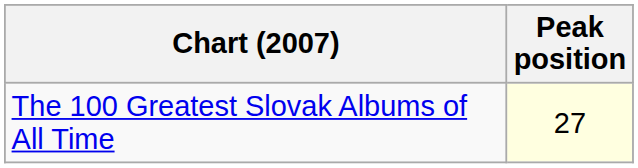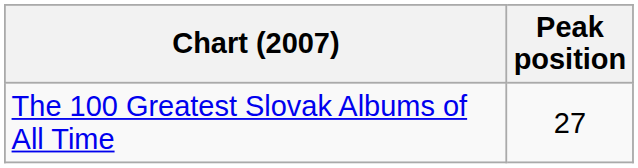(570, 122) lightyellow background -> (570, 122) no background
